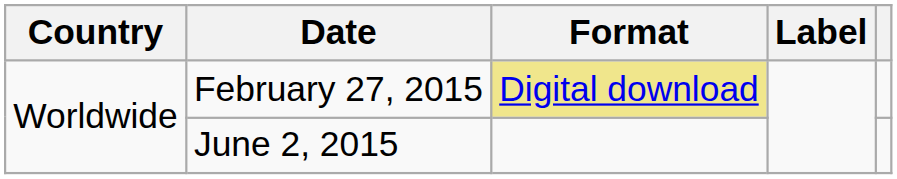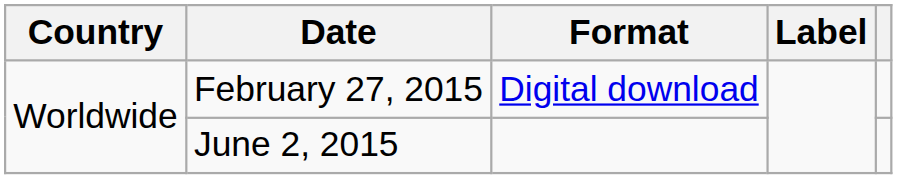(629, 88) khaki background -> (629, 88) no background
